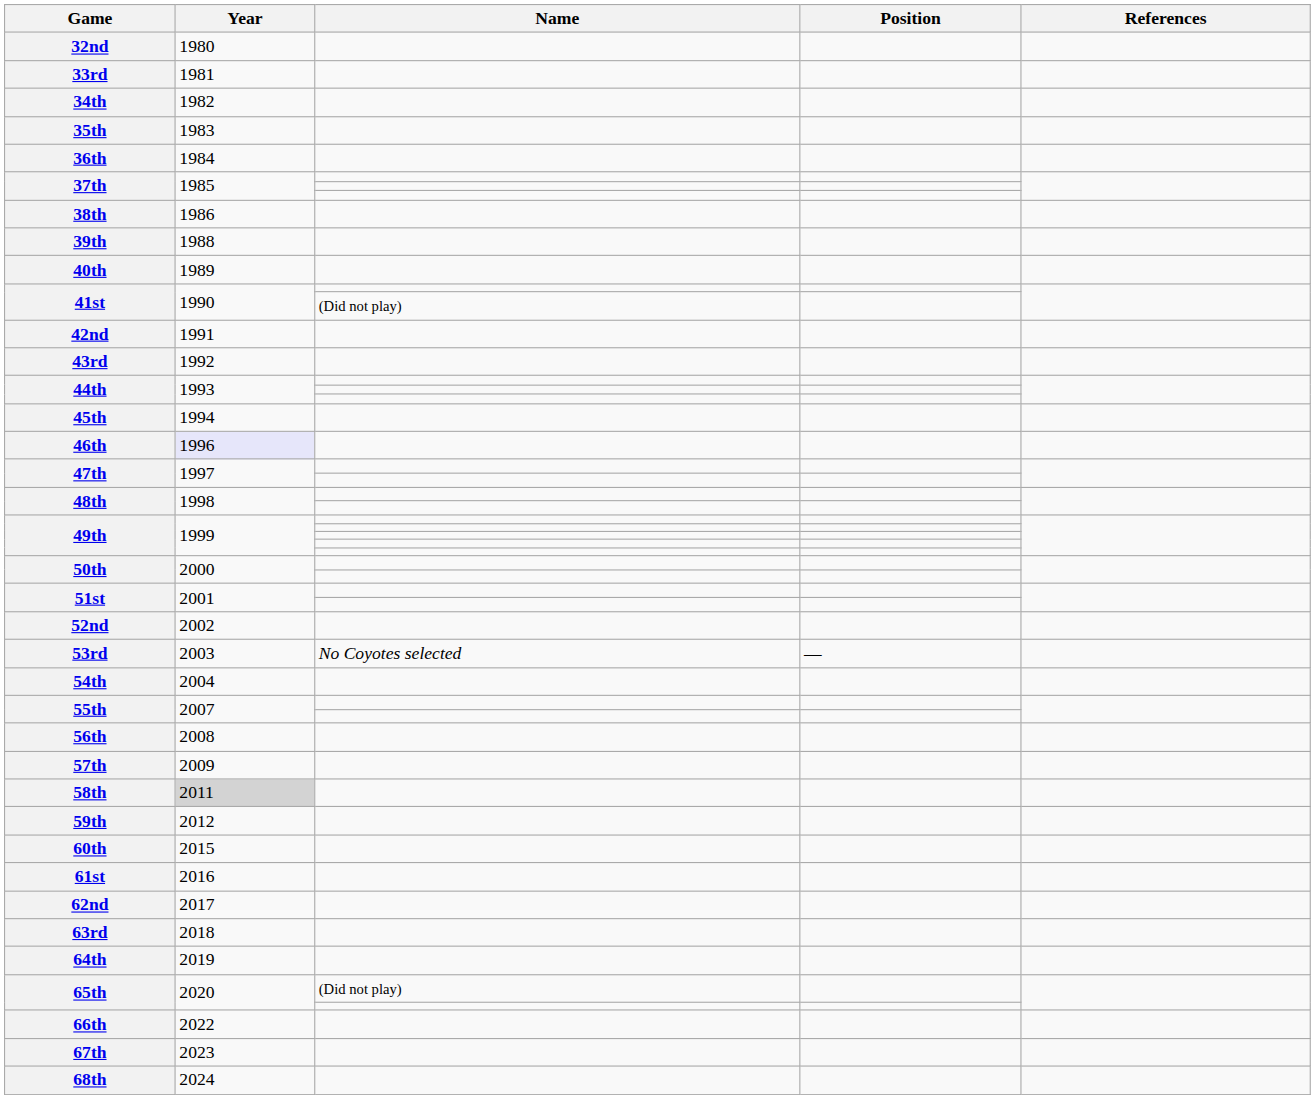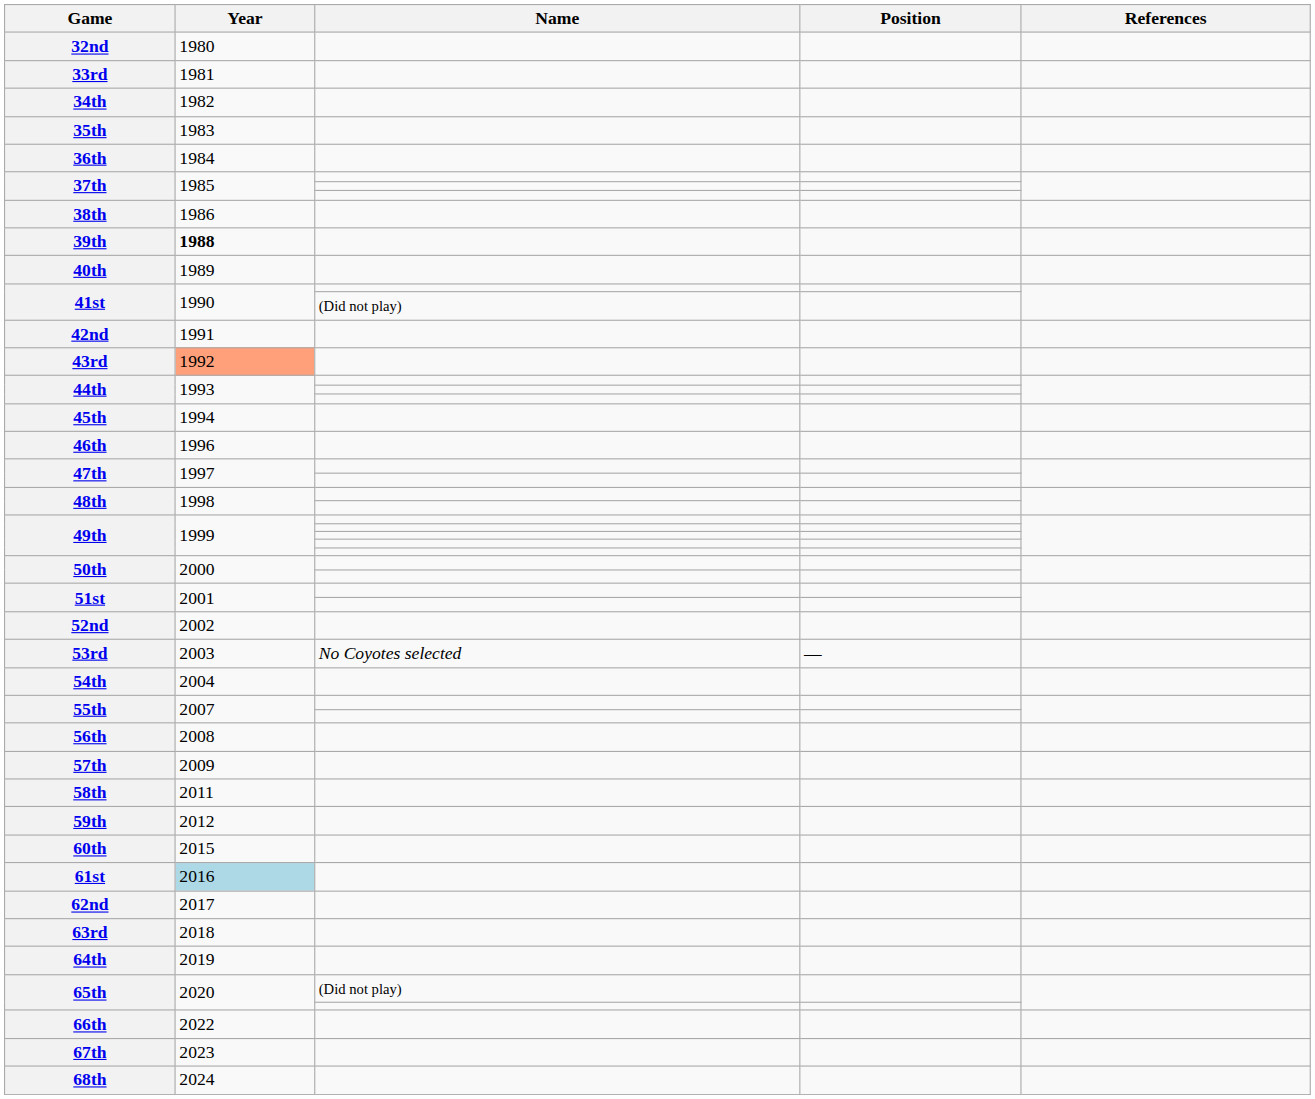(197, 241) normal -> (197, 241) bold
(197, 361) no background -> (197, 361) lightsalmon background
(197, 445) lavender background -> (197, 445) no background
(197, 792) lightgrey background -> (197, 792) no background
(197, 876) no background -> (197, 876) lightblue background
